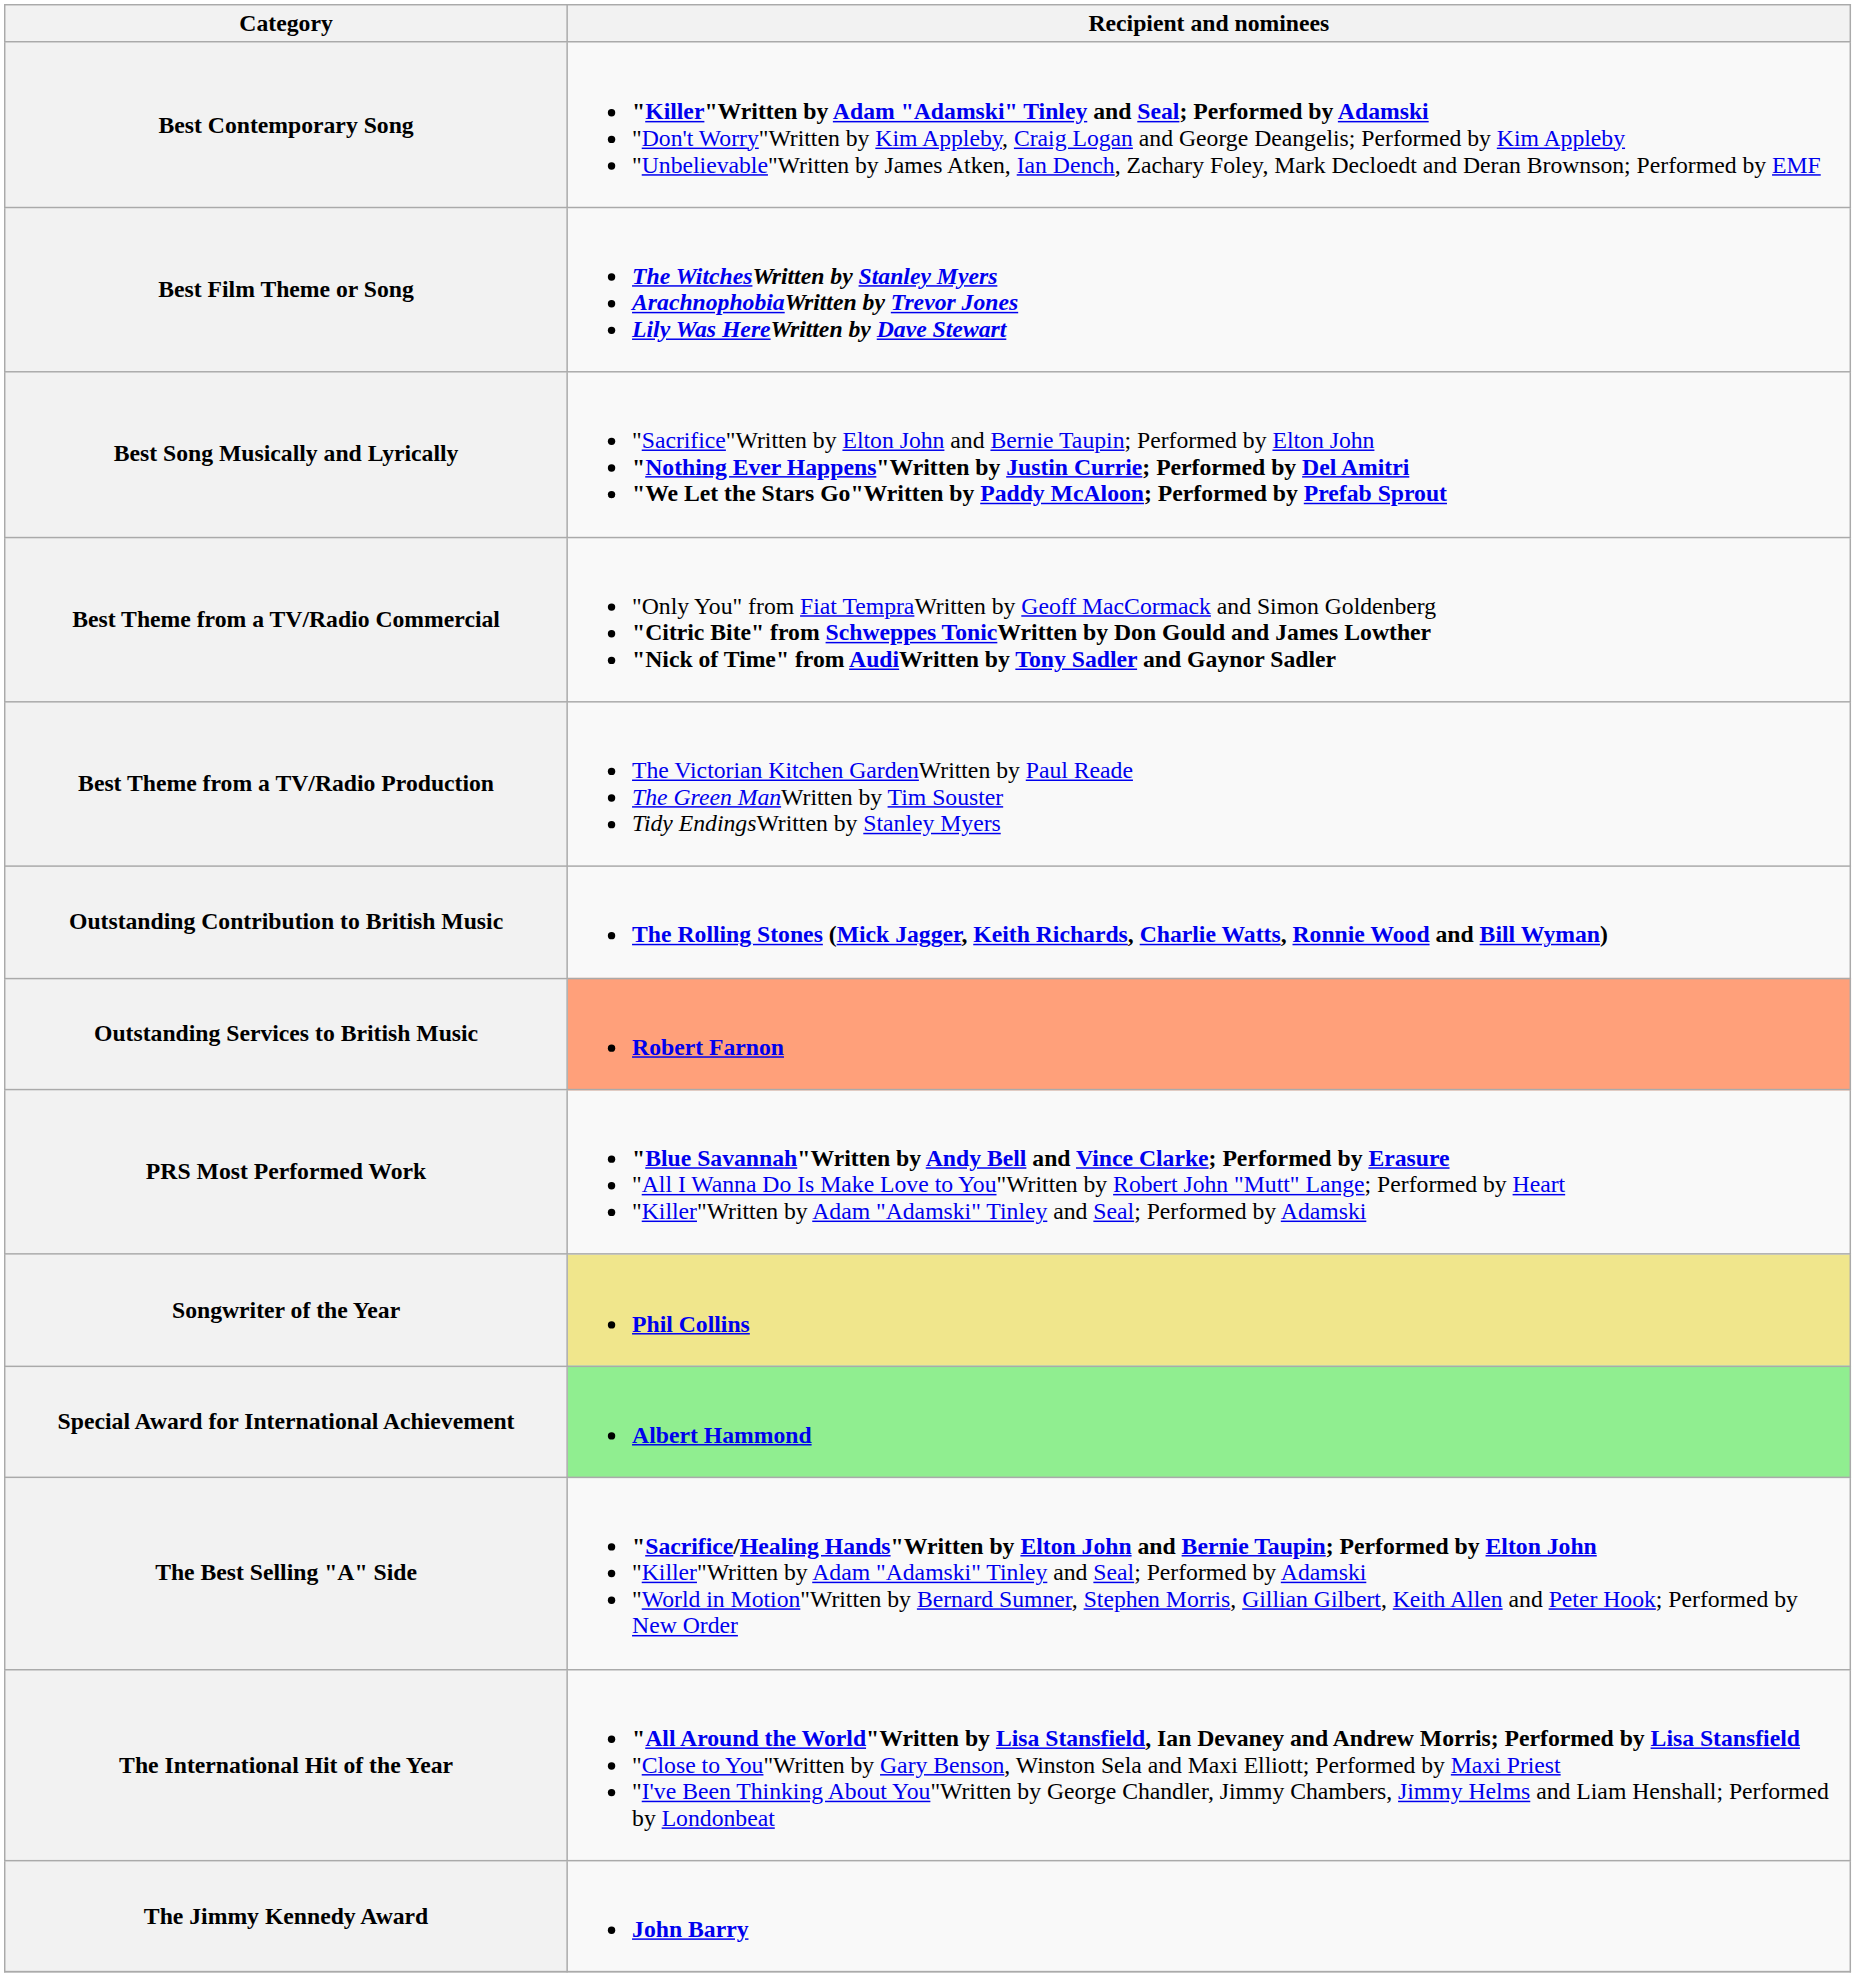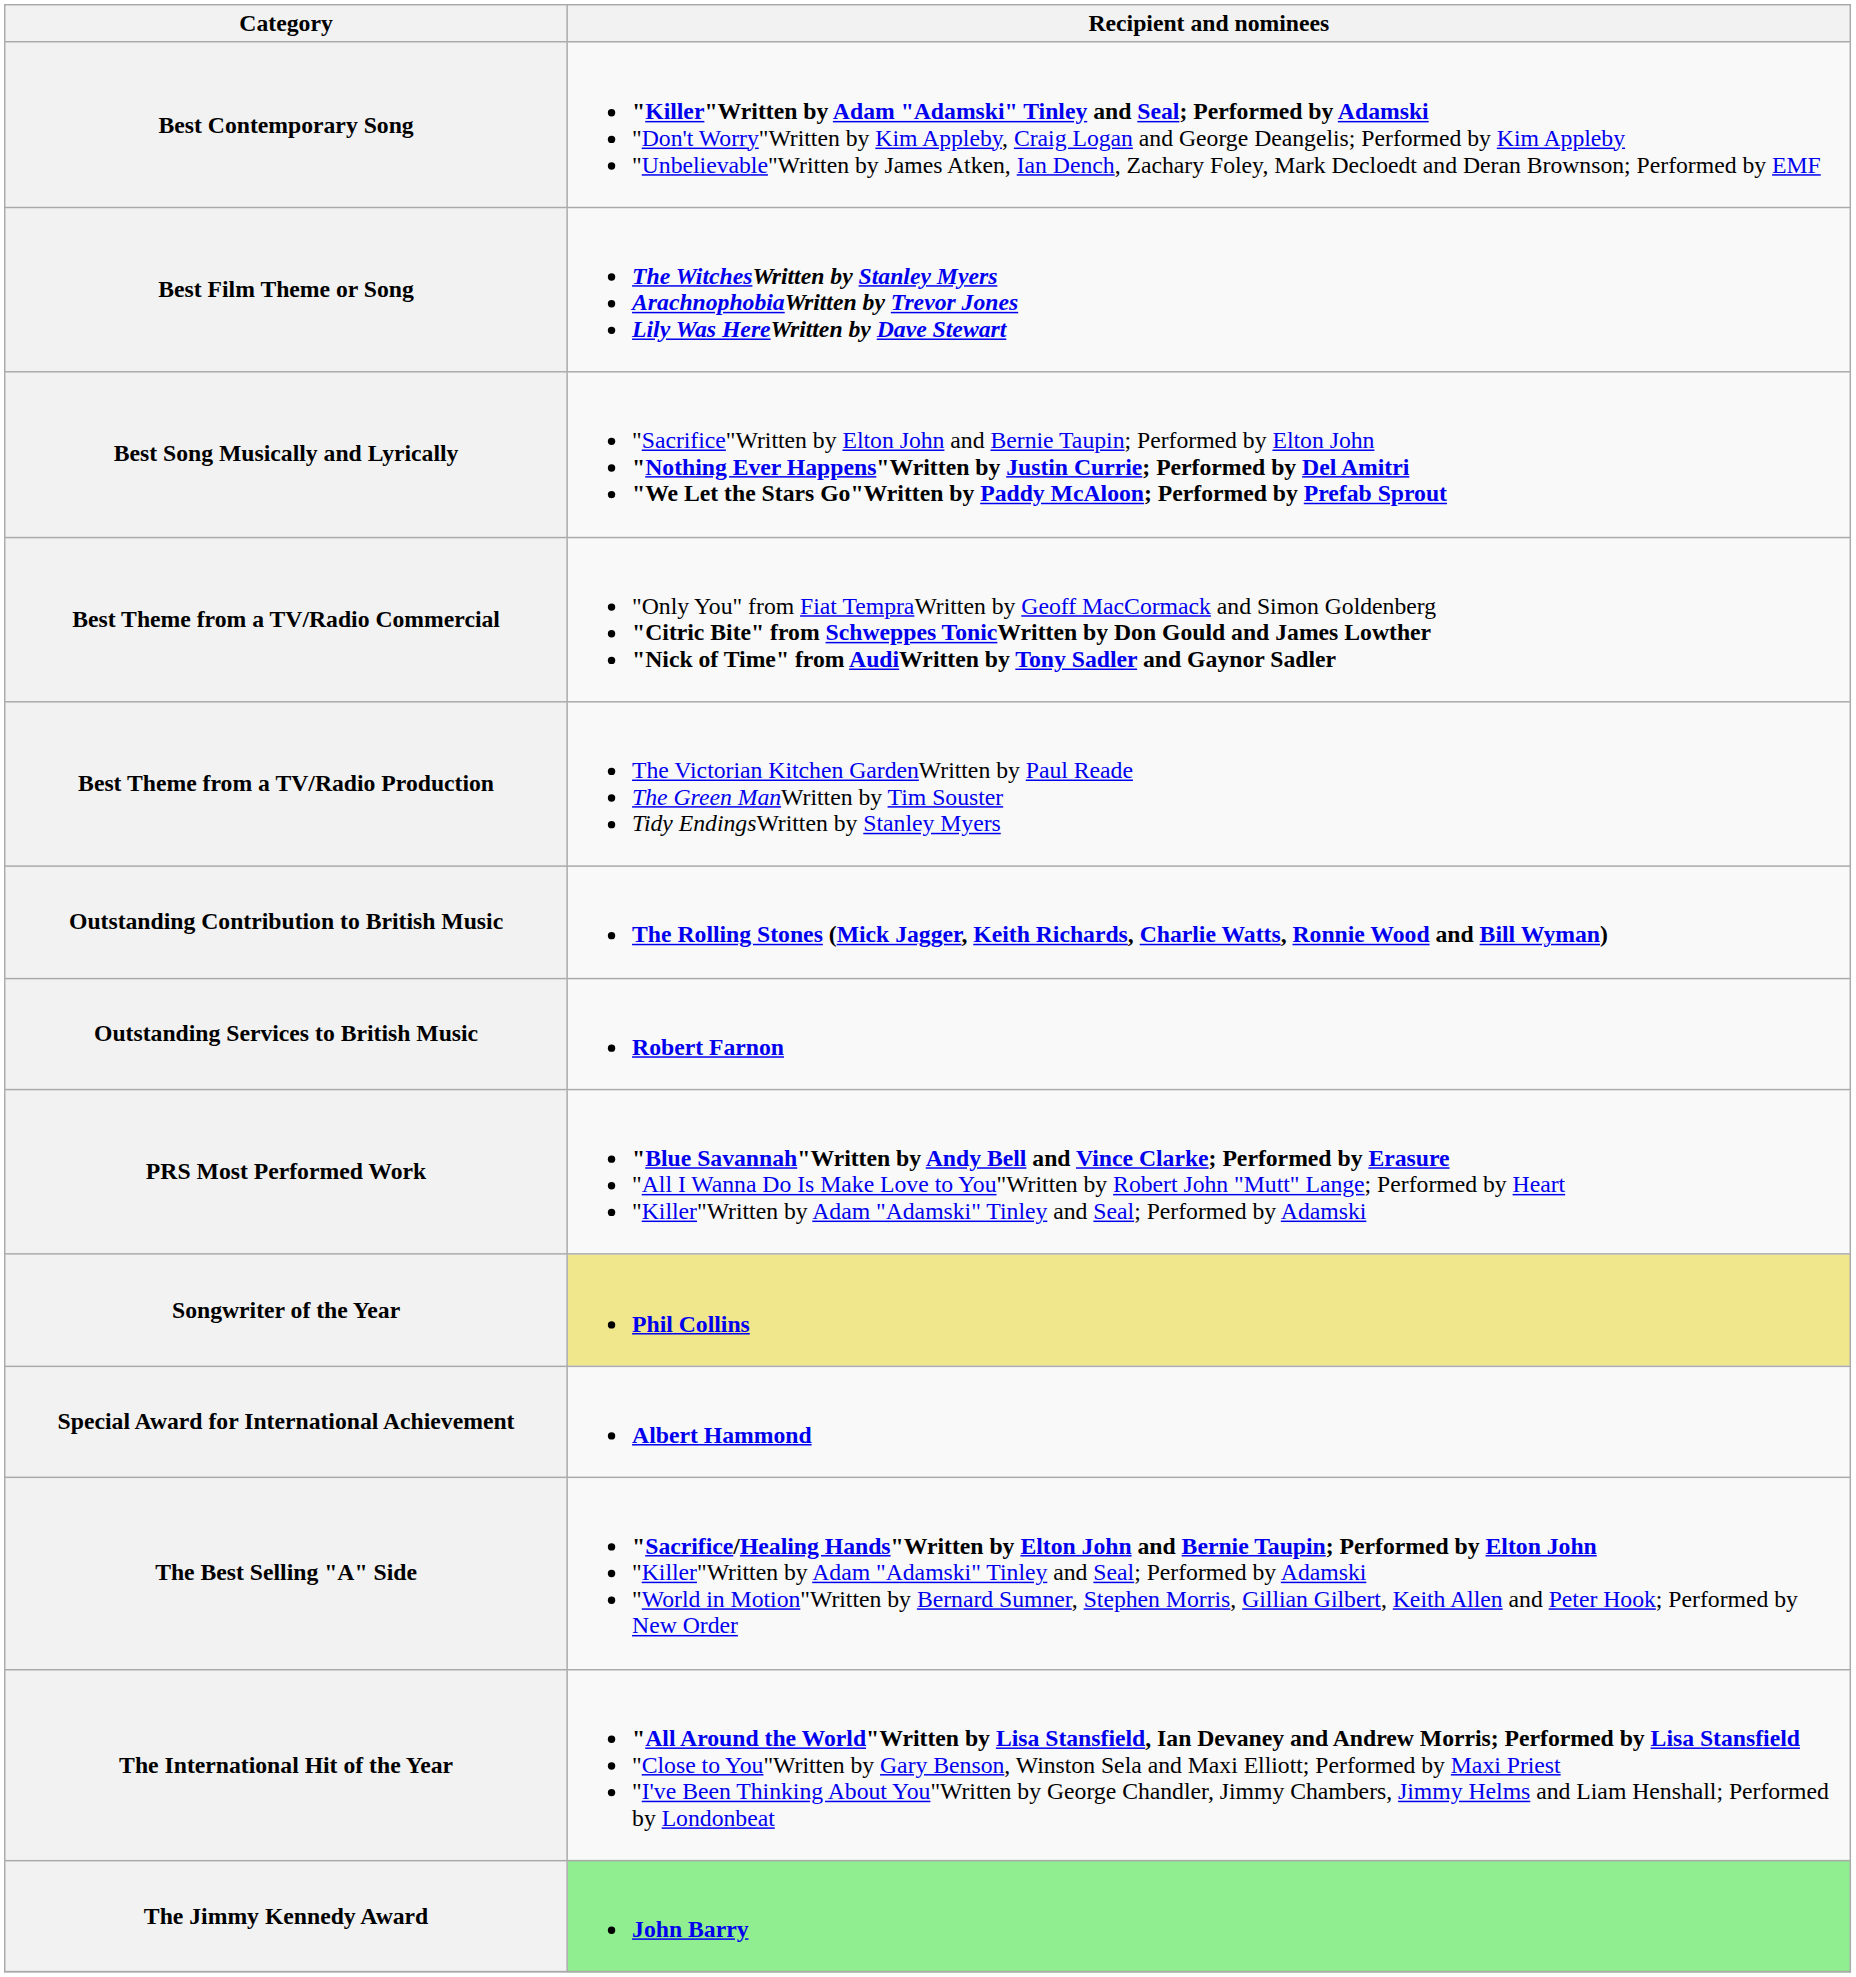(1209, 1047) lightsalmon background -> (1209, 1047) no background
(1209, 1435) lightgreen background -> (1209, 1435) no background
(1209, 1930) no background -> (1209, 1930) lightgreen background
